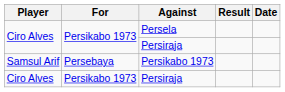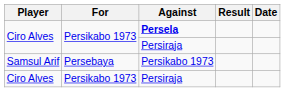(159, 29) normal -> (160, 29) bold
